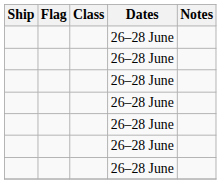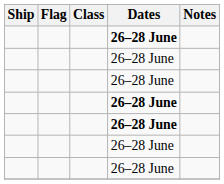(142, 37) normal -> (144, 37) bold
(142, 102) normal -> (144, 102) bold
(142, 124) normal -> (144, 124) bold
